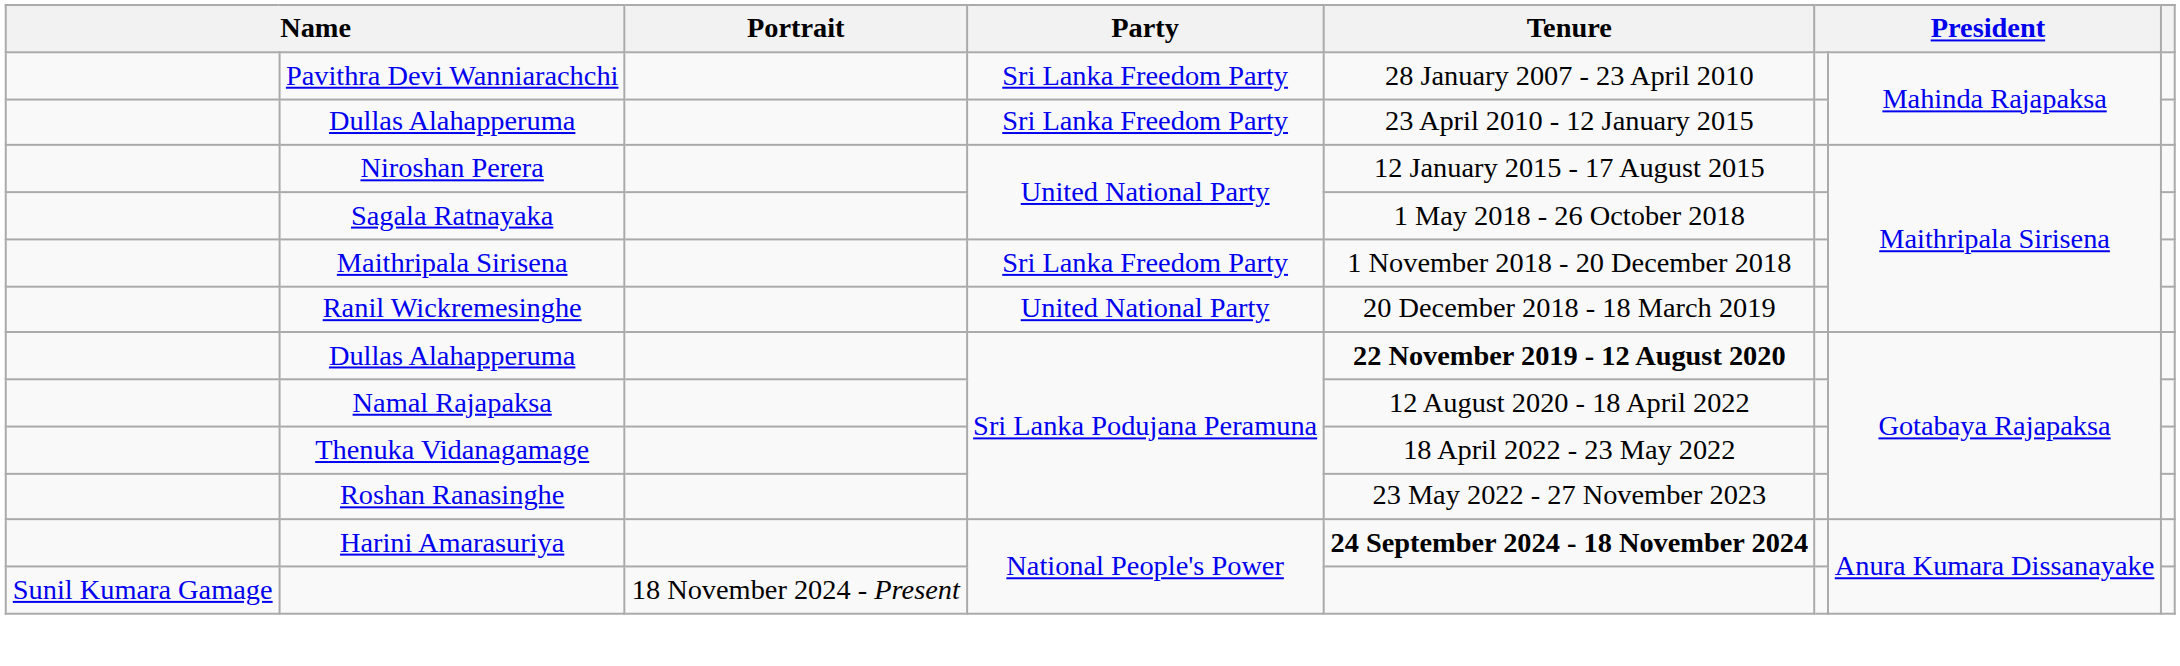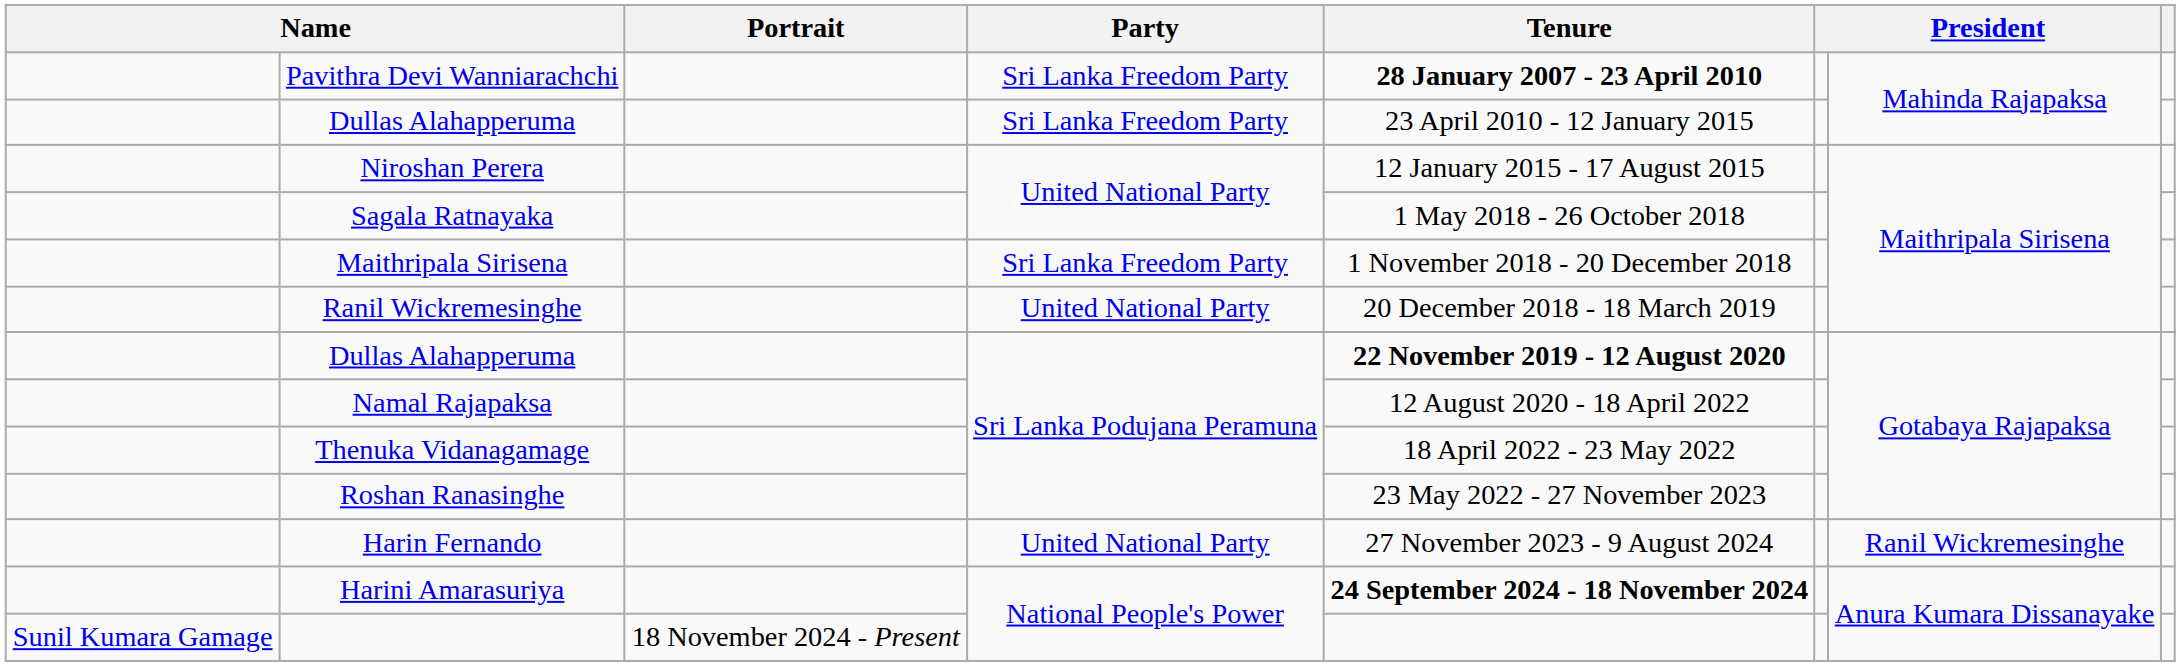(1569, 74) normal -> (1569, 74) bold
+ row: (452, 542)
